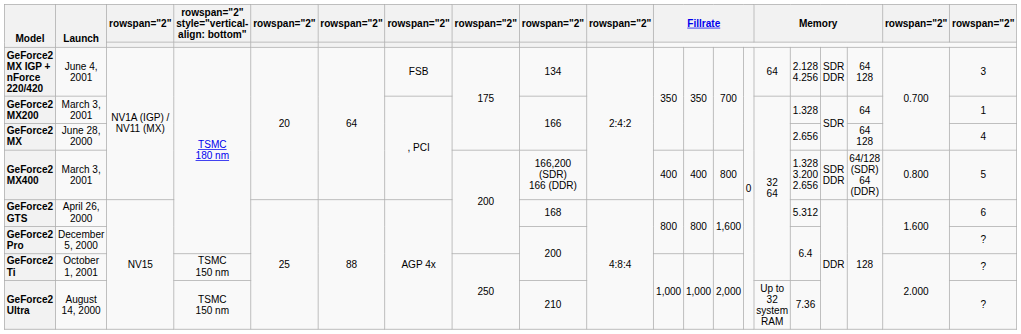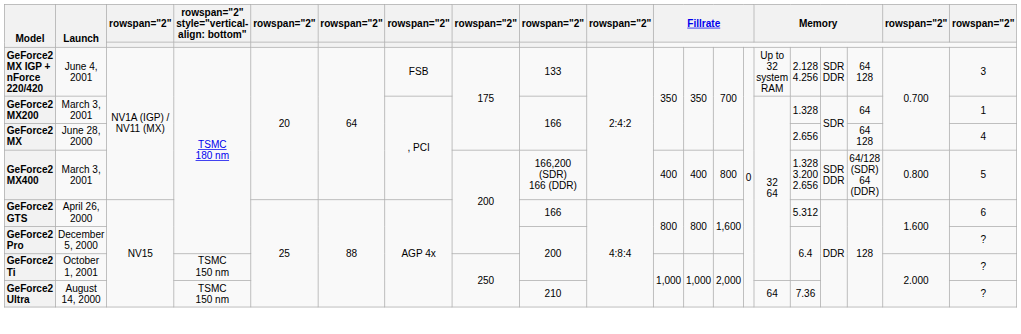(553, 71) 134 -> (553, 71) 133
(772, 71) 64 -> (772, 71) Up to 32 system RAM
(553, 213) 168 -> (553, 213) 166
(772, 305) Up to 32 system RAM -> (772, 293) 64
